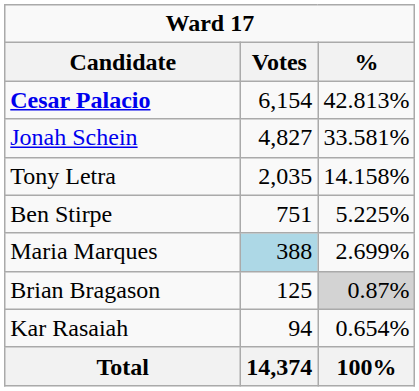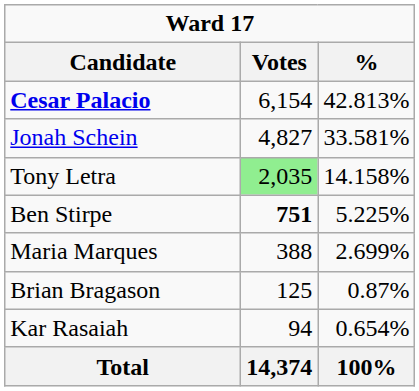(285, 175) no background -> (285, 175) lightgreen background
(294, 213) normal -> (294, 213) bold
(294, 251) lightblue background -> (294, 251) no background
(378, 289) lightgrey background -> (378, 289) no background
